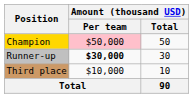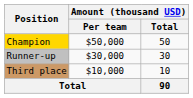(105, 41) pink background -> (105, 41) no background
(105, 56) bold -> (105, 56) normal
